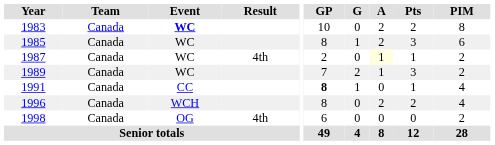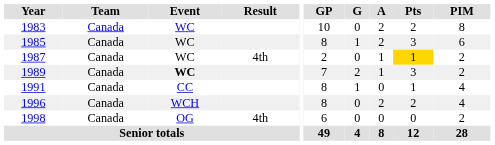(185, 26) bold -> (185, 26) normal
(381, 57) lightyellow background -> (381, 57) no background
(413, 57) no background -> (413, 57) gold background
(185, 72) normal -> (185, 72) bold
(324, 87) bold -> (324, 87) normal
